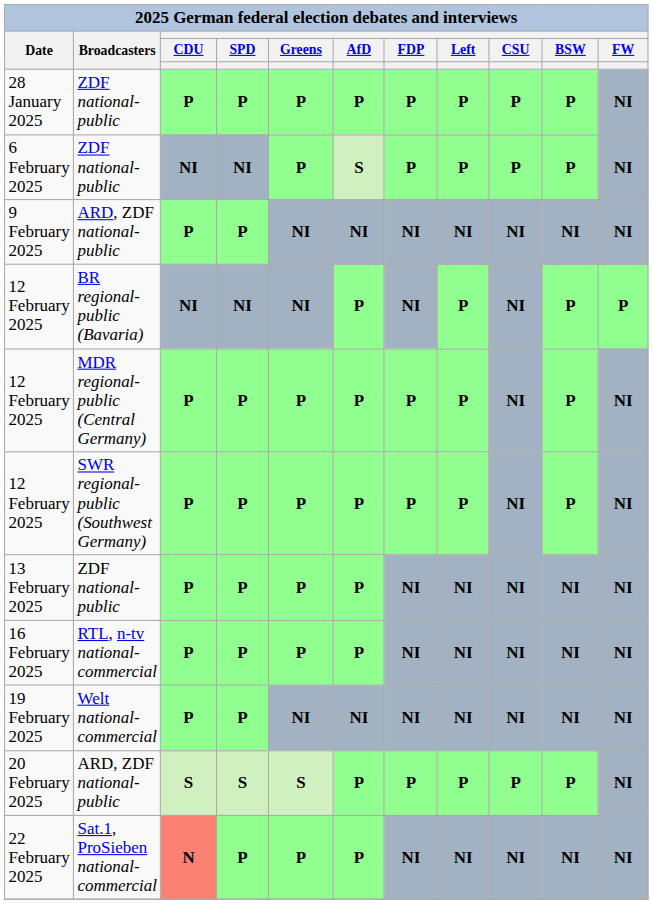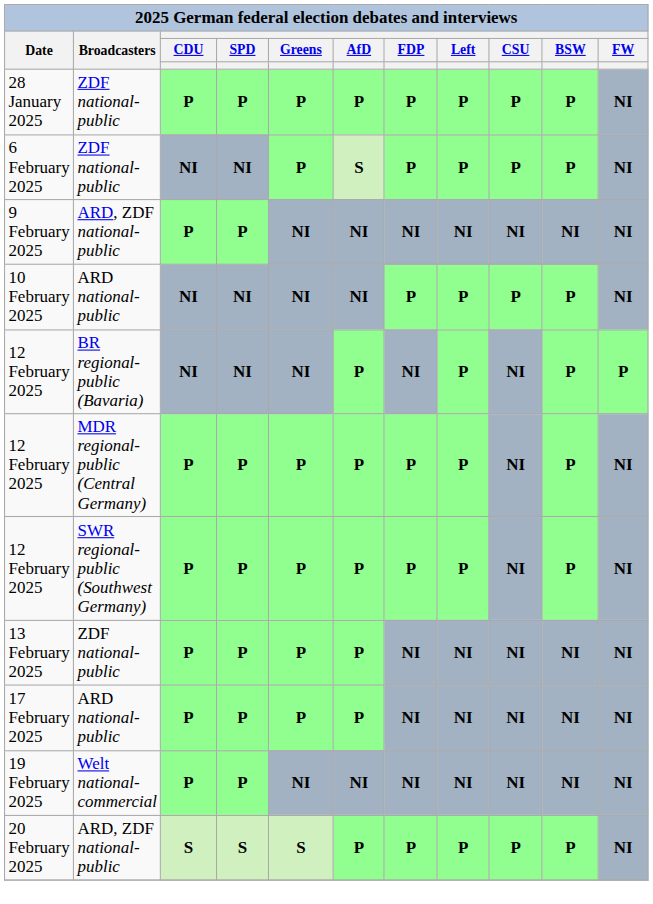+ row: (39, 296)
- row: (39, 652)
+ row: (39, 717)
- row: (39, 857)
